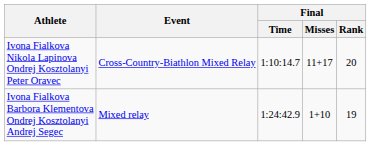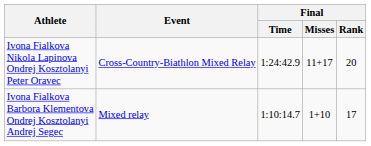(280, 63) 1:10:14.7 -> (280, 63) 1:24:42.9
(280, 114) 1:24:42.9 -> (280, 114) 1:10:14.7
(351, 114) 19 -> (351, 114) 17
